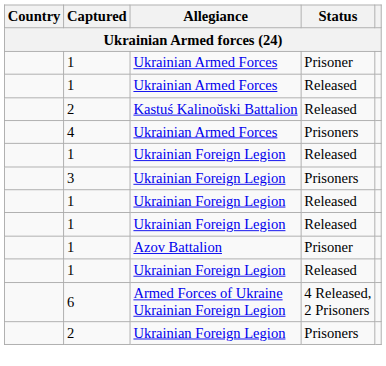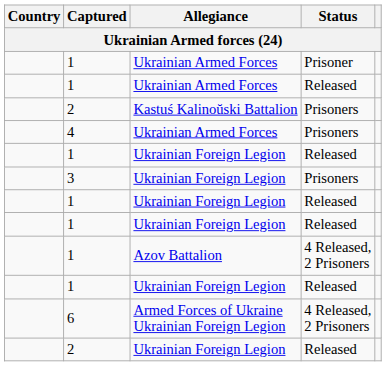(331, 108) Released -> (331, 108) Prisoners
(329, 247) Prisoner -> (338, 255) 4 Released, 2 Prisoners
(331, 333) Prisoners -> (331, 349) Released
